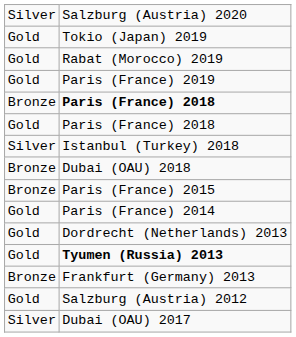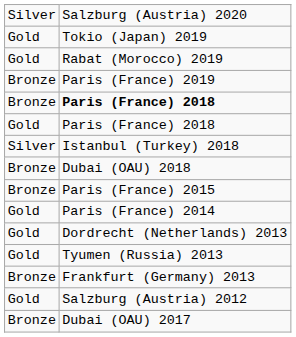(24, 81) Gold -> (32, 81) Bronze
(143, 255) bold -> (143, 255) normal
(32, 321) Silver -> (32, 321) Bronze
